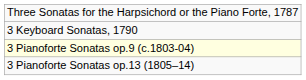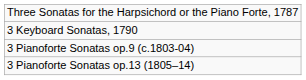(100, 48) lightyellow background -> (100, 48) no background
